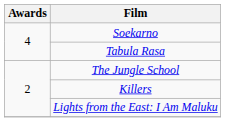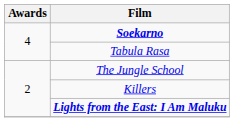(135, 32) normal -> (140, 32) bold
(135, 107) normal -> (140, 107) bold
